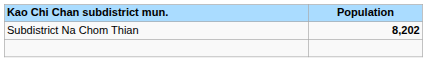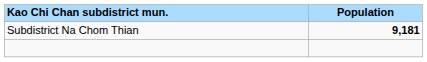(406, 30) 8,202 -> (406, 30) 9,181
